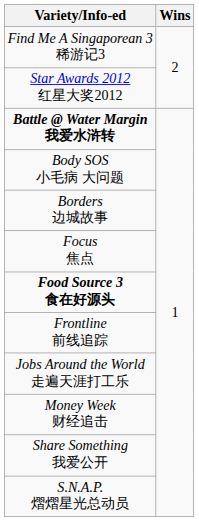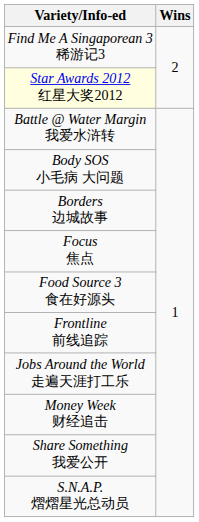(80, 87) no background -> (80, 87) lightyellow background
(80, 127) bold -> (80, 127) normal
(80, 291) bold -> (80, 291) normal
